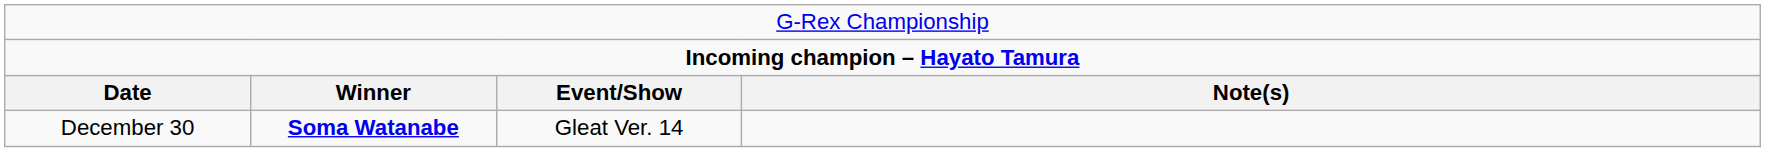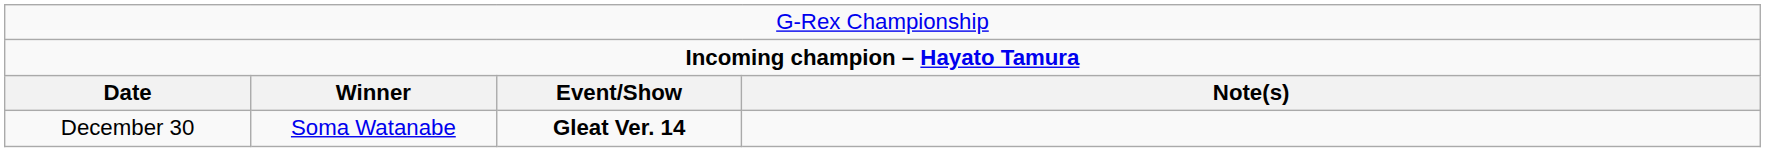(373, 127) bold -> (373, 127) normal
(619, 127) normal -> (619, 127) bold
